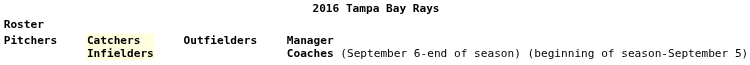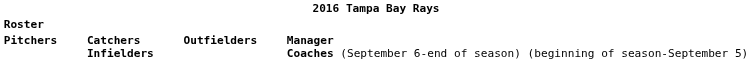(120, 47) lightyellow background -> (120, 47) no background
